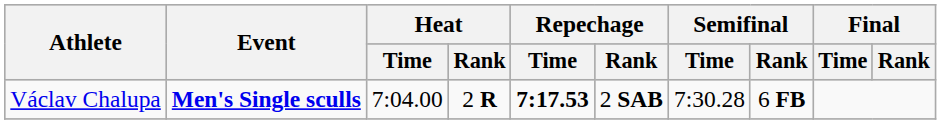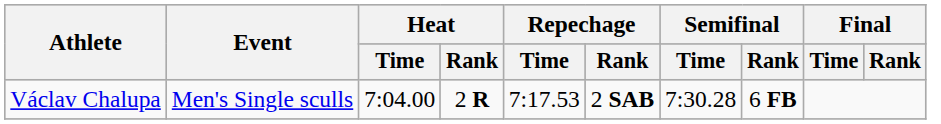(266, 99) bold -> (263, 99) normal
(553, 99) bold -> (544, 99) normal
